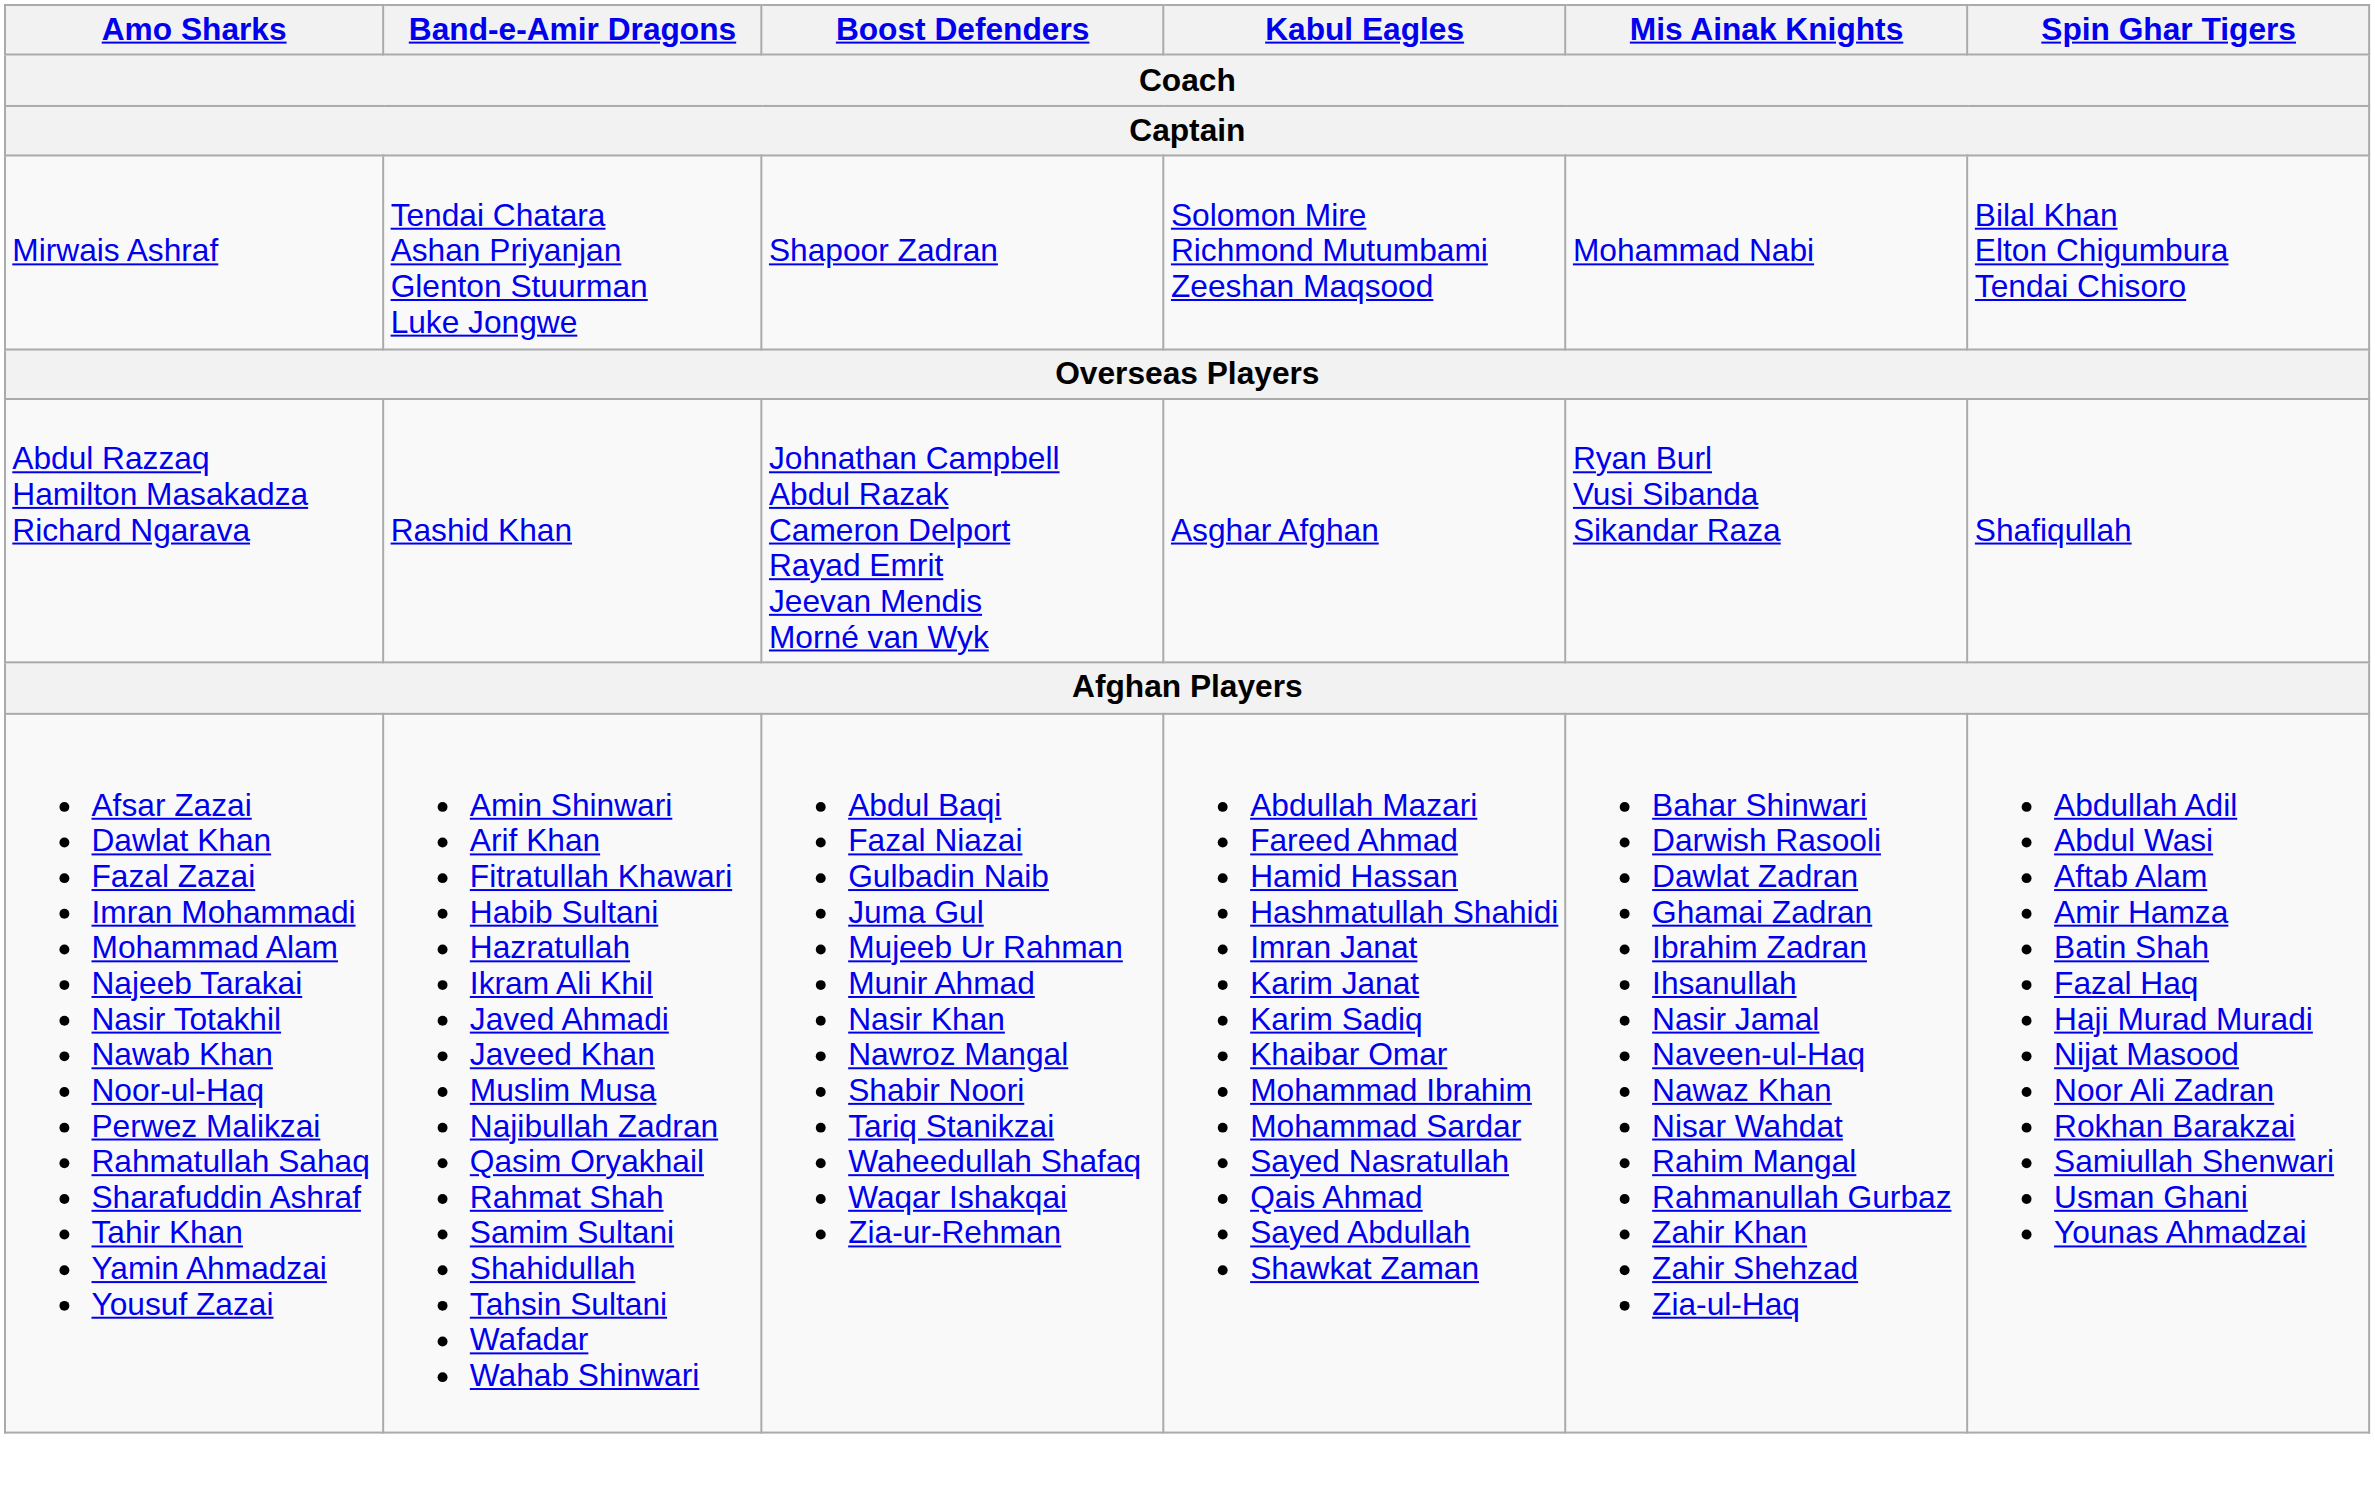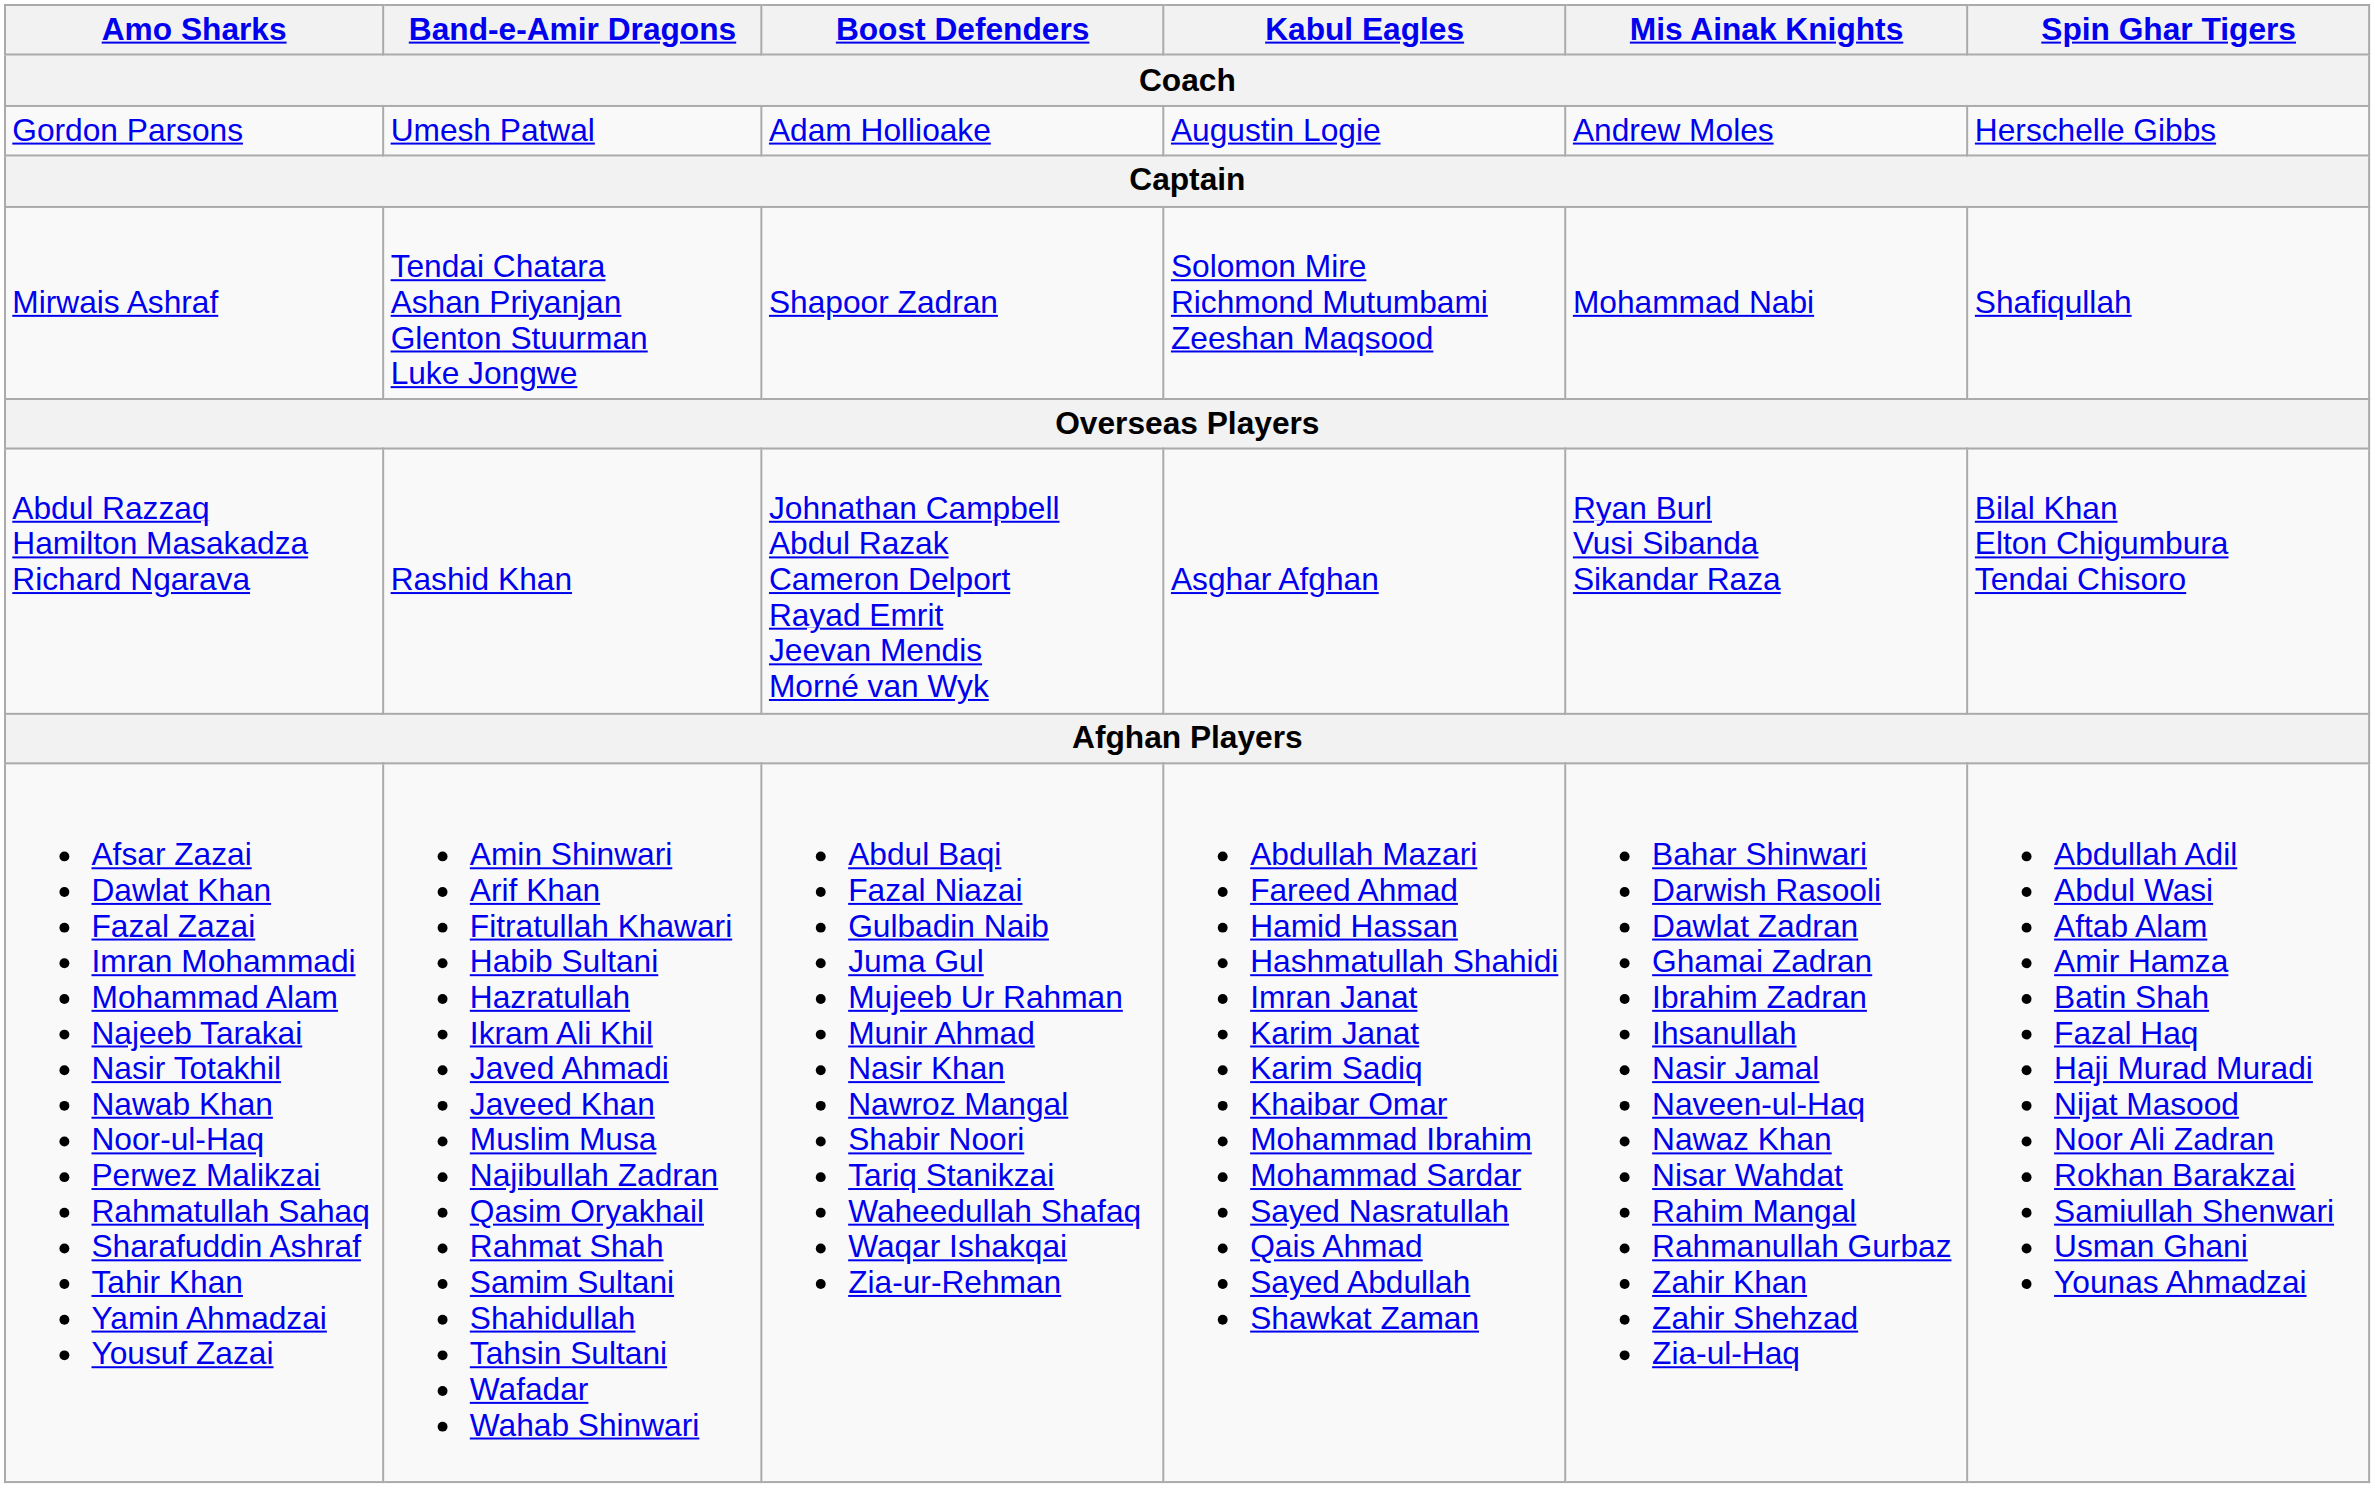+ row: (128, 130)
(2102, 251) Bilal Khan Elton Chigumbura Tendai Chisoro -> (2053, 301) Shafiqullah
(2053, 530) Shafiqullah -> (2102, 544) Bilal Khan Elton Chigumbura Tendai Chisoro
